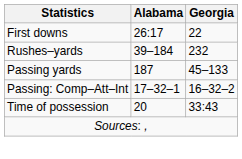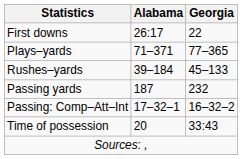+ row: (39, 51)
(198, 51) 232 -> (208, 70) 45–133
(208, 70) 45–133 -> (198, 88) 232
